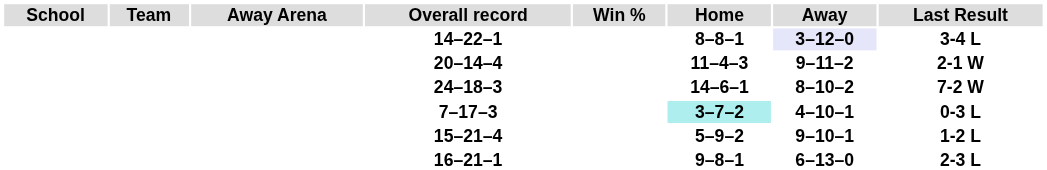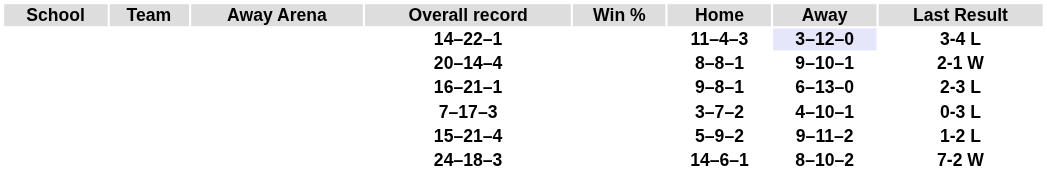(719, 39) 8–8–1 -> (720, 39) 11–4–3
(720, 63) 11–4–3 -> (719, 63) 8–8–1
(825, 63) 9–11–2 -> (825, 63) 9–10–1
rows swapped: (468, 160) <-> (468, 87)
(719, 111) paleturquoise background -> (719, 111) no background
(825, 136) 9–10–1 -> (825, 136) 9–11–2
